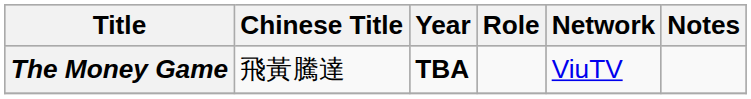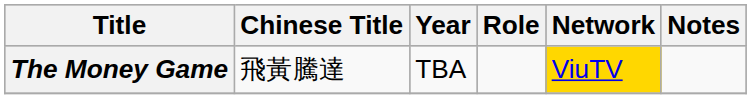(442, 69) bold -> (441, 69) normal
(587, 69) no background -> (587, 69) gold background
